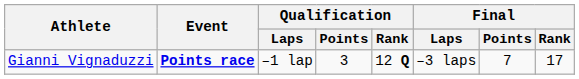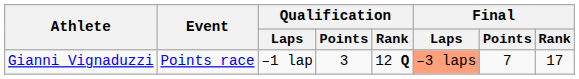(207, 62) bold -> (207, 62) normal
(446, 62) no background -> (446, 62) lightsalmon background
